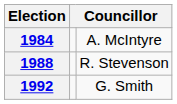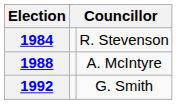(124, 39) A. McIntyre -> (124, 39) R. Stevenson
(124, 63) R. Stevenson -> (124, 63) A. McIntyre
